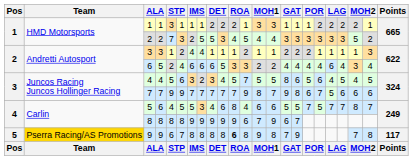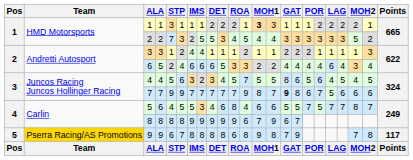(259, 24) normal -> (259, 24) bold
(286, 93) normal -> (286, 93) bold
(234, 134) bold -> (234, 134) normal
